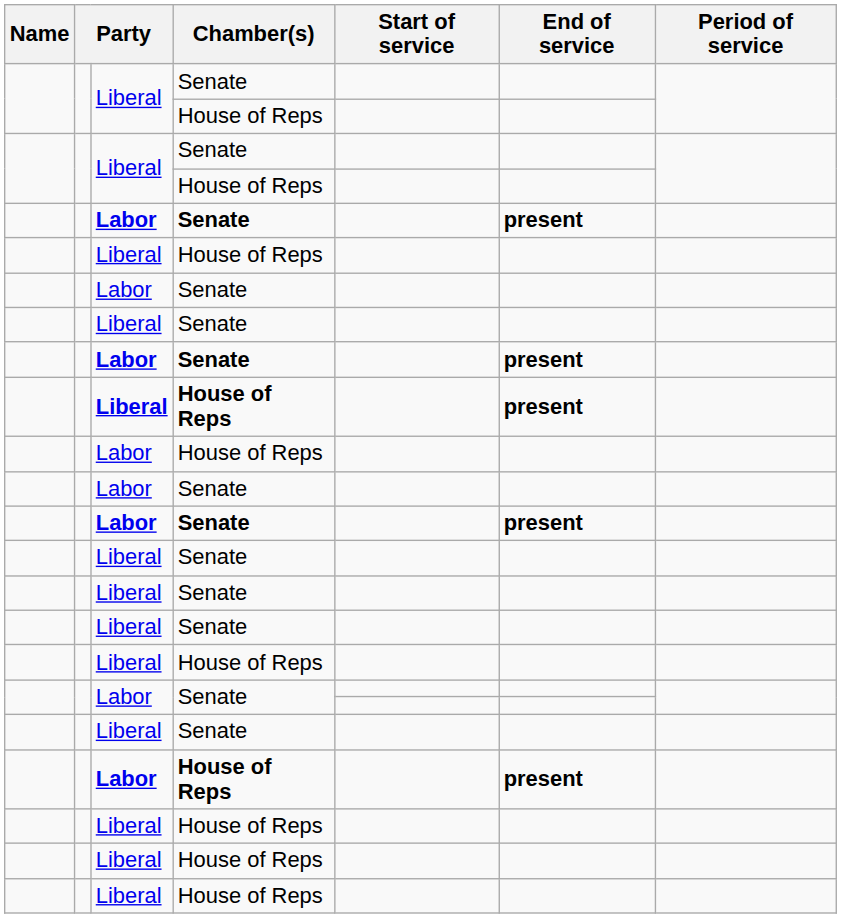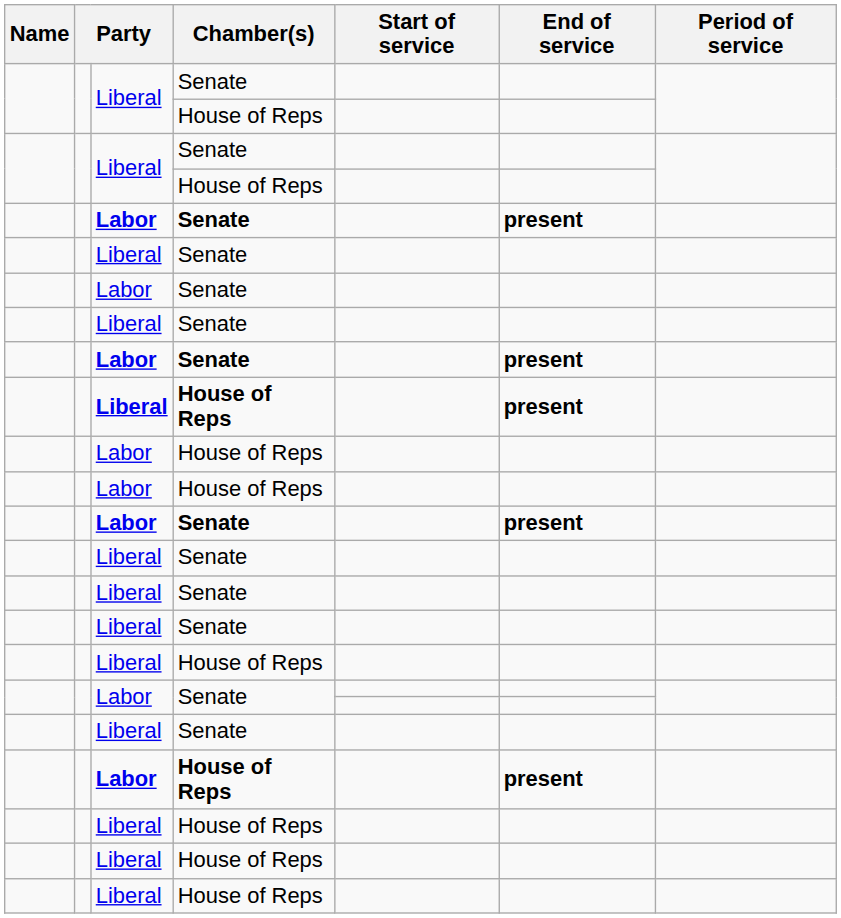(250, 255) House of Reps -> (212, 255) Senate
(212, 488) Senate -> (250, 488) House of Reps
